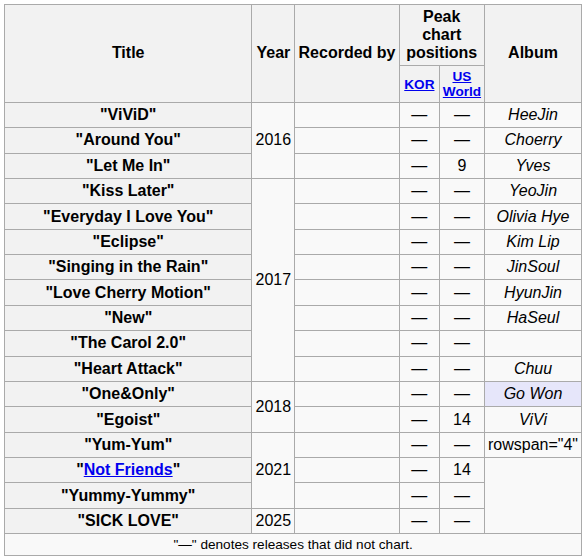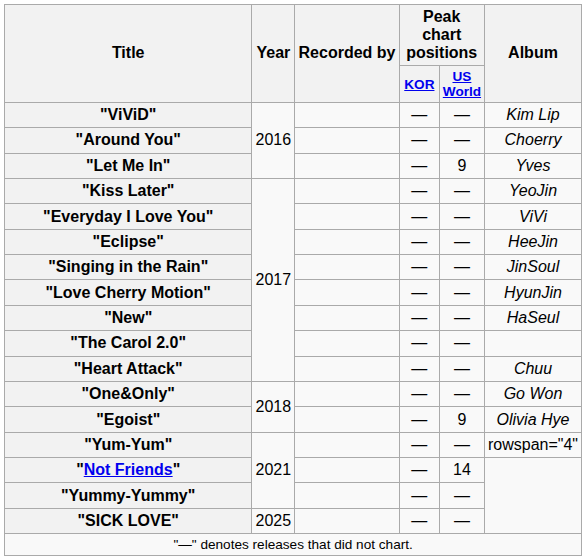(533, 114) HeeJin -> (533, 114) Kim Lip
(533, 216) Olivia Hye -> (533, 216) ViVi
(533, 241) Kim Lip -> (533, 241) HeeJin
(533, 394) lavender background -> (533, 394) no background
(462, 419) 14 -> (462, 419) 9
(533, 419) ViVi -> (533, 419) Olivia Hye
